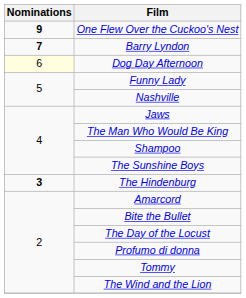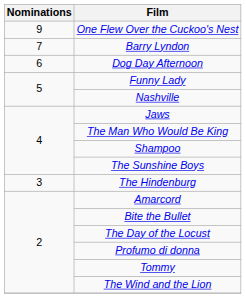(39, 30) bold -> (39, 30) normal
(39, 47) bold -> (39, 47) normal
(39, 64) lightyellow background -> (39, 64) no background
(39, 183) bold -> (39, 183) normal
